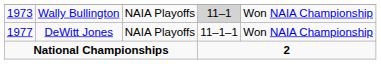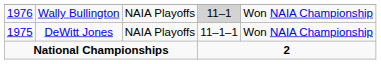(20, 13) 1973 -> (20, 13) 1976
(20, 31) 1977 -> (20, 31) 1975
